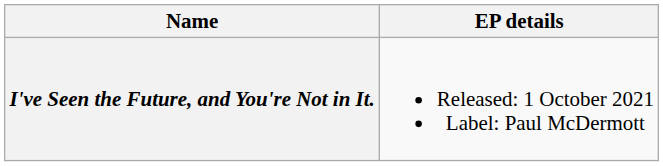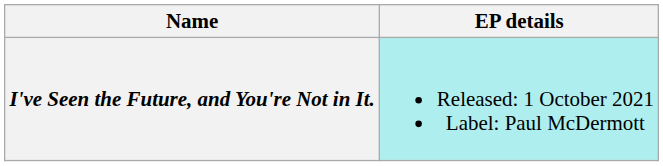(519, 111) no background -> (519, 111) paleturquoise background
